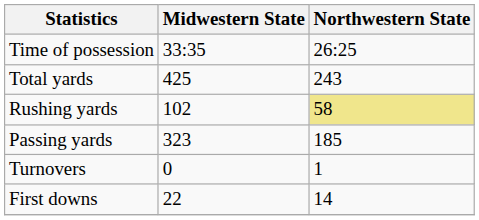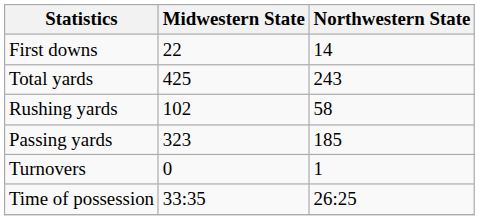rows swapped: (53, 199) <-> (82, 49)
(323, 109) khaki background -> (323, 109) no background
